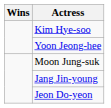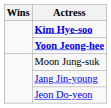(63, 29) normal -> (63, 29) bold
(68, 45) normal -> (69, 45) bold
